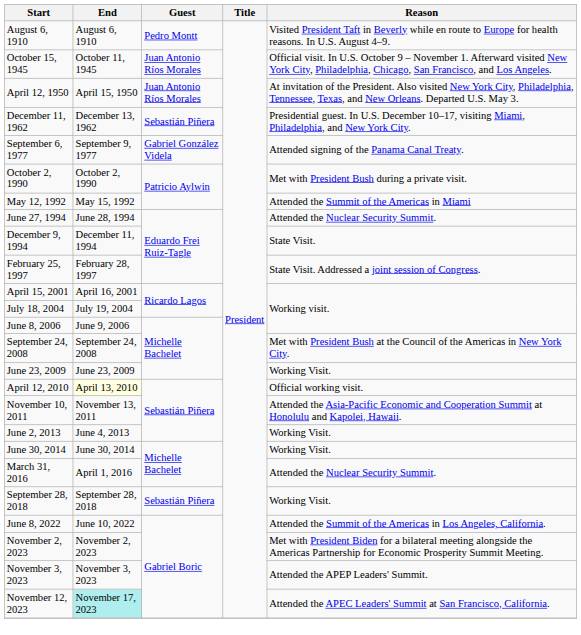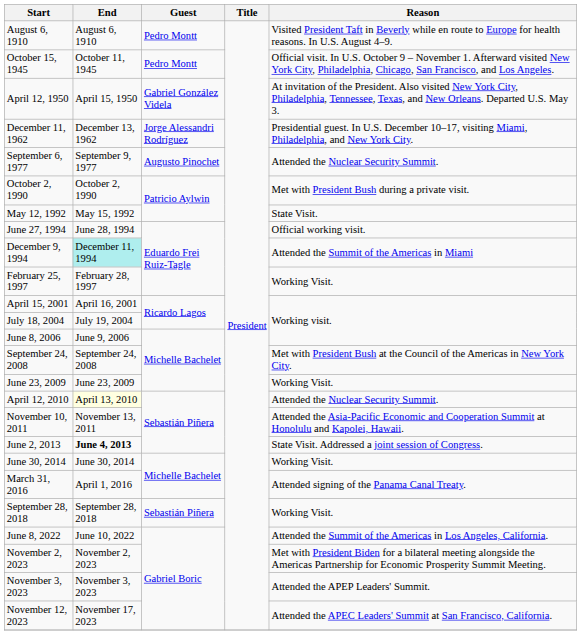(173, 64) Juan Antonio Ríos Morales -> (170, 64) Pedro Montt
(173, 92) Juan Antonio Ríos Morales -> (181, 98) Gabriel González Videla
(179, 121) Sebastián Piñera -> (179, 133) Jorge Alessandri Rodríguez
(181, 150) Gabriel González Videla -> (182, 161) Augusto Pinochet
(366, 150) Attended signing of the Panama Canal Treaty. -> (355, 161) Attended the Nuclear Security Summit.
(370, 201) Attended the Summit of the Americas in Miami -> (295, 213) State Visit.
(353, 218) Attended the Nuclear Security Summit. -> (319, 230) Official working visit.
(105, 240) no background -> (105, 252) paleturquoise background
(292, 240) State Visit. -> (372, 252) Attended the Summit of the Americas in Miami
(375, 269) State Visit. Addressed a joint session of Congress. -> (302, 281) Working Visit.
(316, 387) Official working visit. -> (355, 399) Attended the Nuclear Security Summit.
(102, 433) normal -> (103, 445) bold
(300, 433) Working Visit. -> (377, 445) State Visit. Addressed a joint session of Congress.
(353, 472) Attended the Nuclear Security Summit. -> (369, 484) Attended signing of the Panama Canal Treaty.
(106, 603) paleturquoise background -> (106, 615) no background
